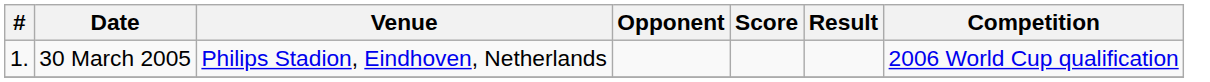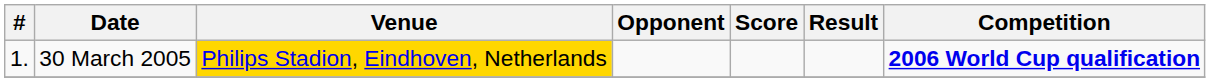(404, 58) no background -> (404, 58) gold background
(1034, 58) normal -> (1044, 58) bold
